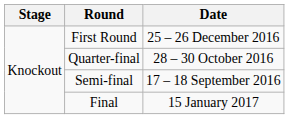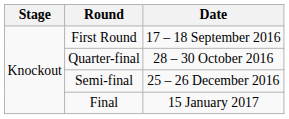(213, 37) 25 – 26 December 2016 -> (213, 37) 17 – 18 September 2016
(213, 80) 17 – 18 September 2016 -> (213, 80) 25 – 26 December 2016
